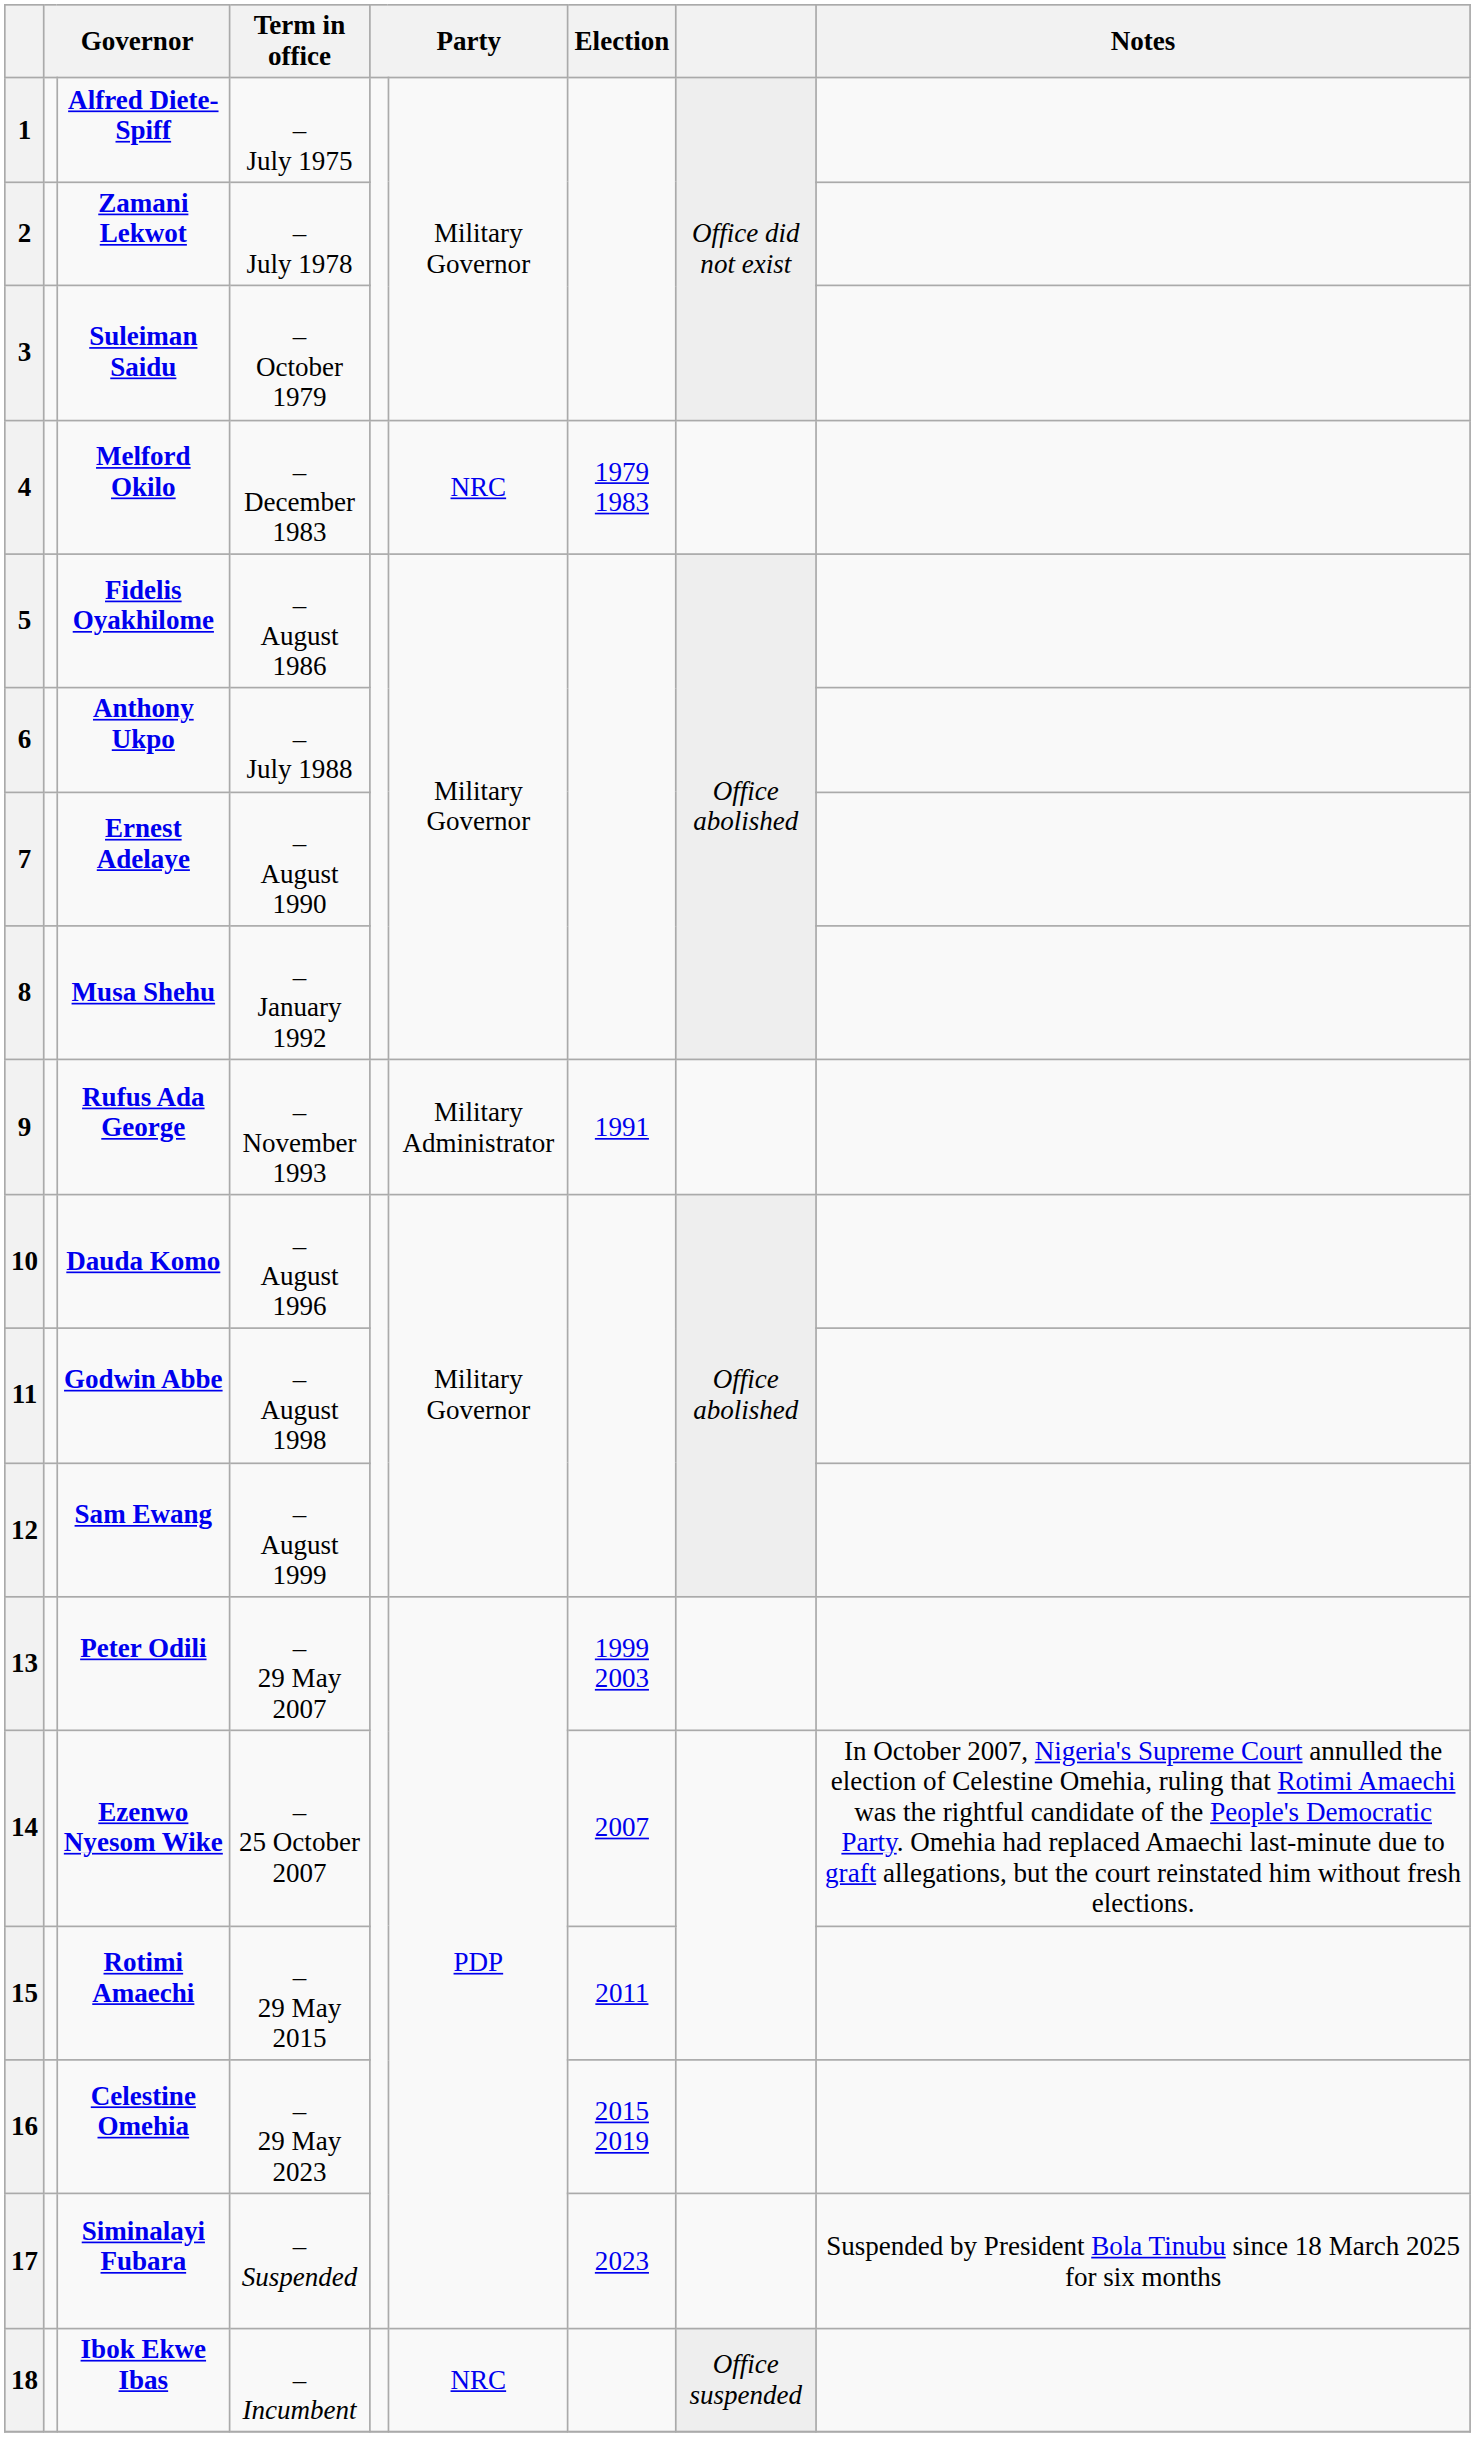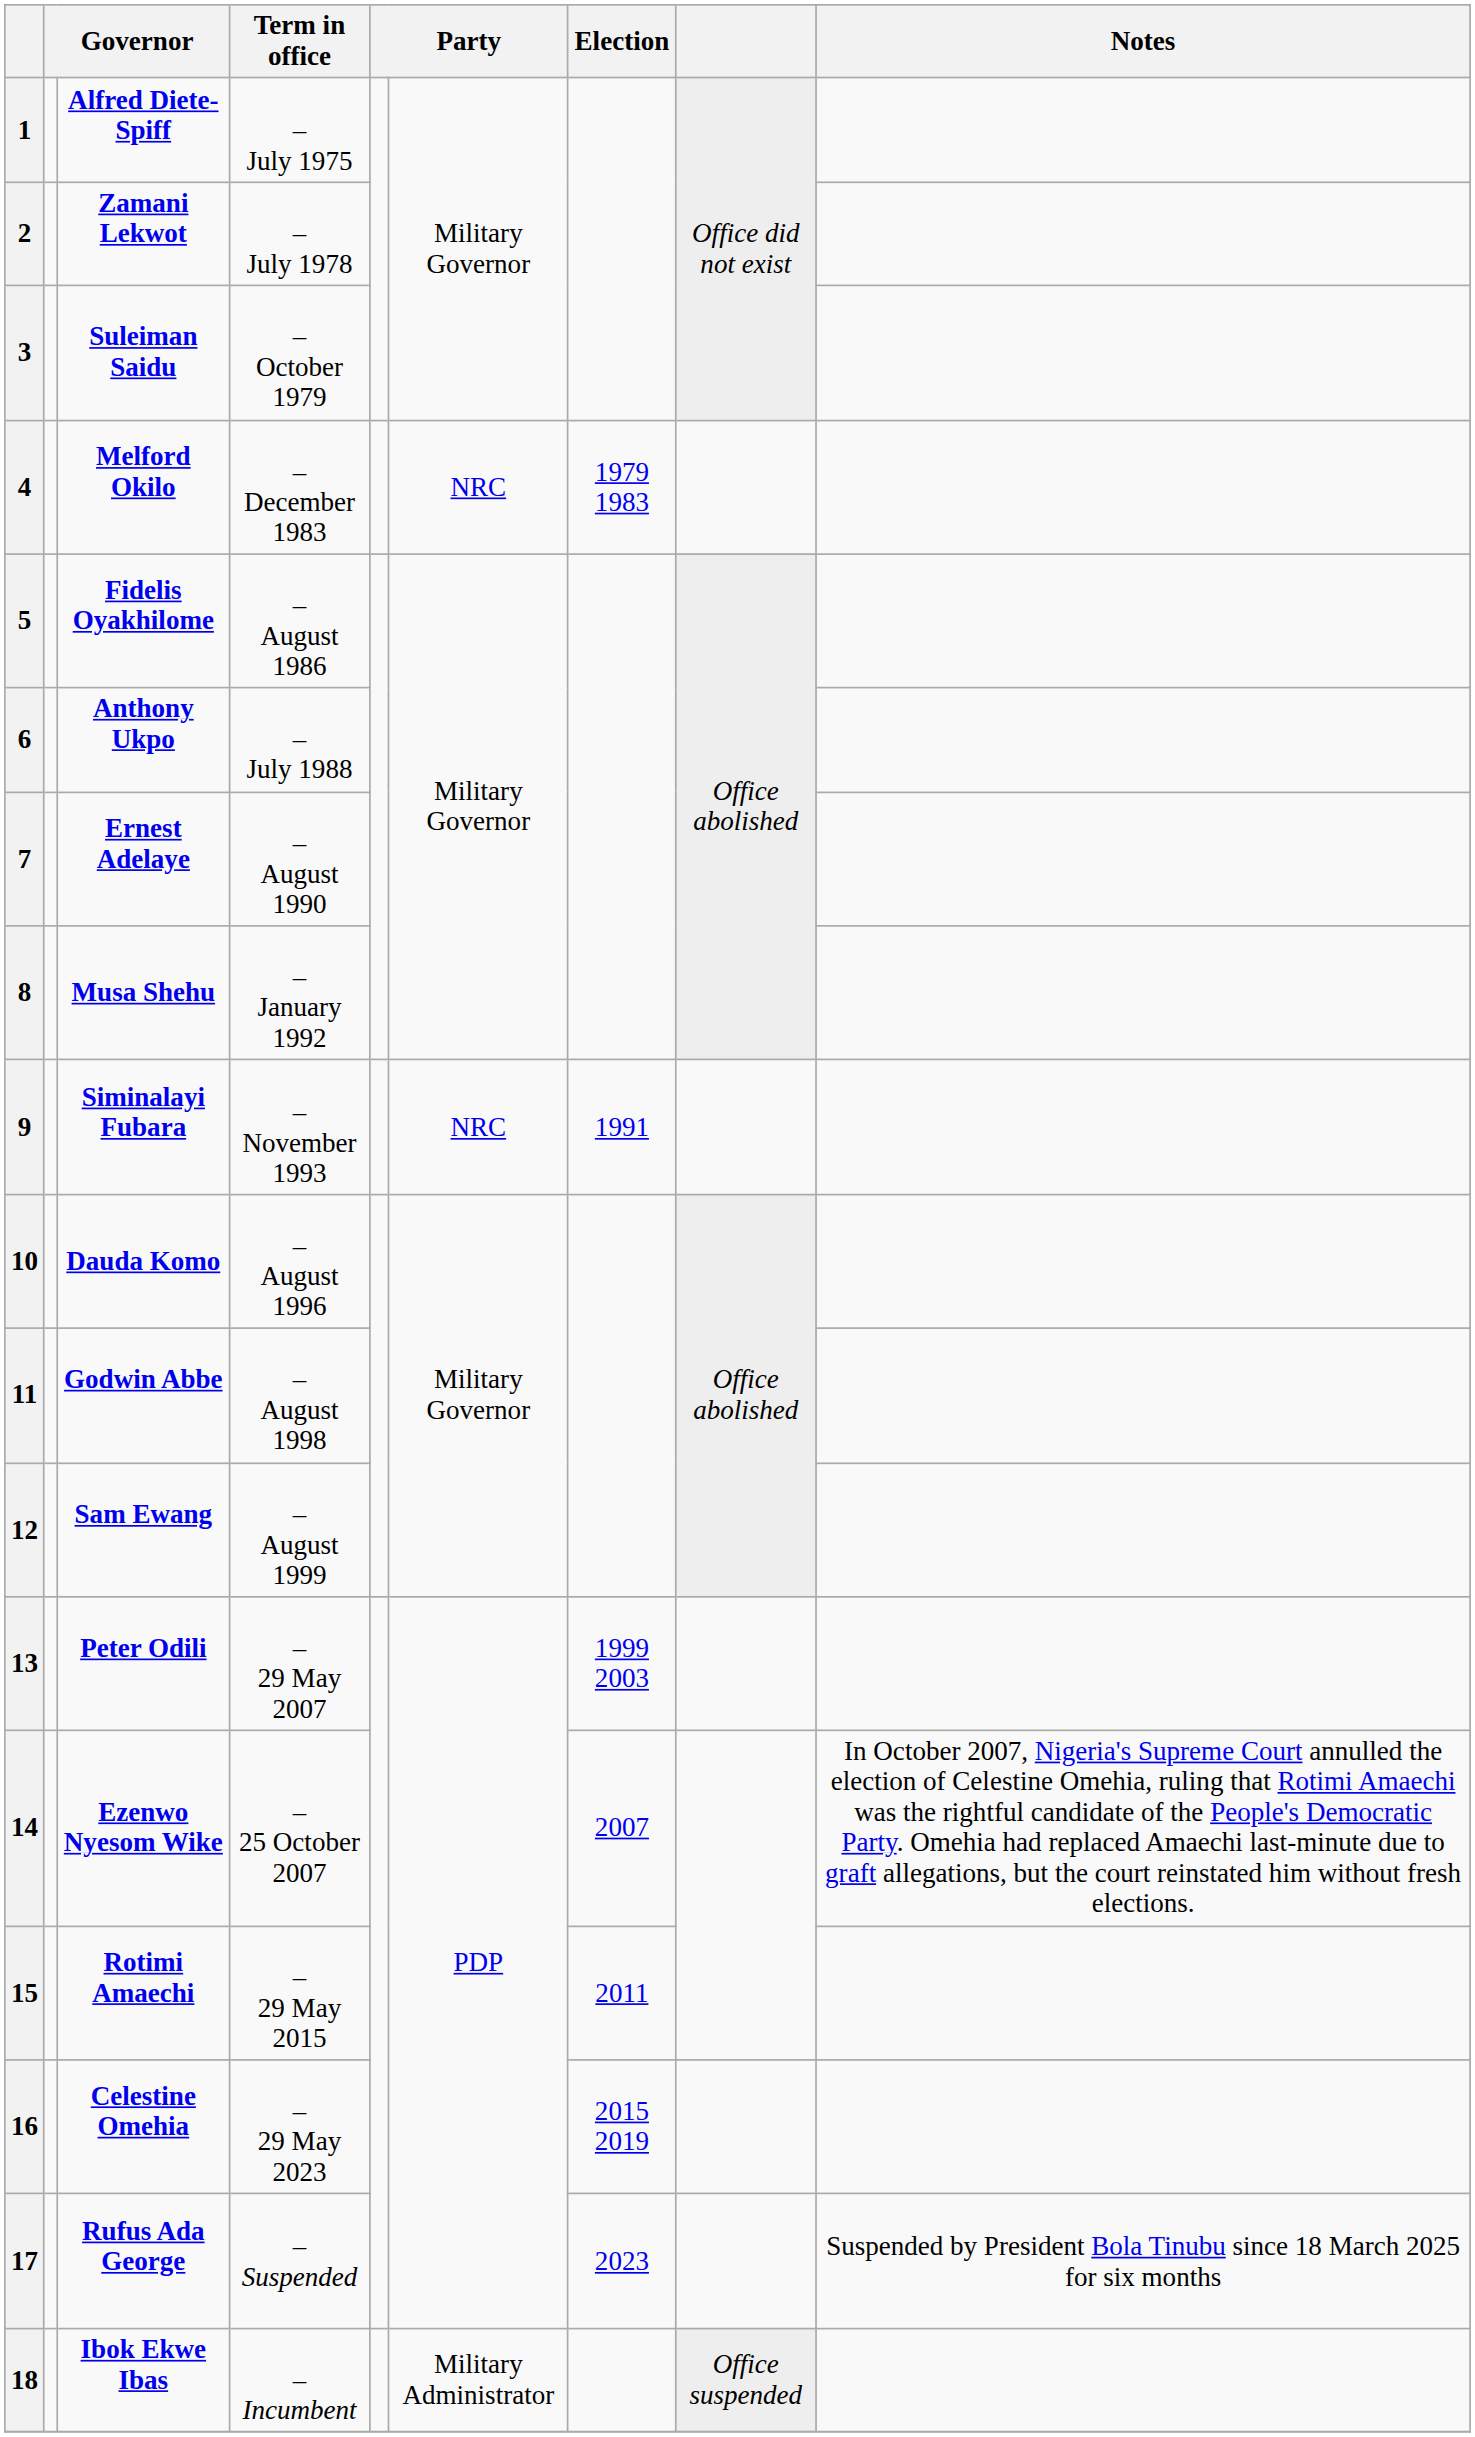(143, 1111) Rufus Ada George -> (143, 1111) Siminalayi Fubara
(478, 1126) Military Administrator -> (478, 1126) NRC
(143, 2245) Siminalayi Fubara -> (143, 2245) Rufus Ada George
(478, 2379) NRC -> (478, 2379) Military Administrator
